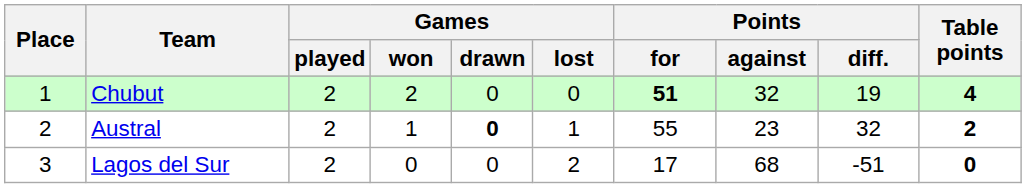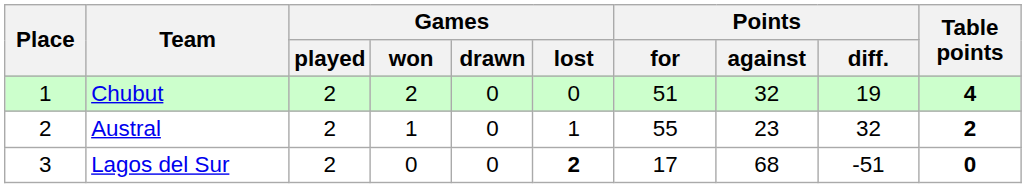(665, 93) bold -> (665, 93) normal
(492, 128) bold -> (492, 128) normal
(574, 164) normal -> (574, 164) bold
